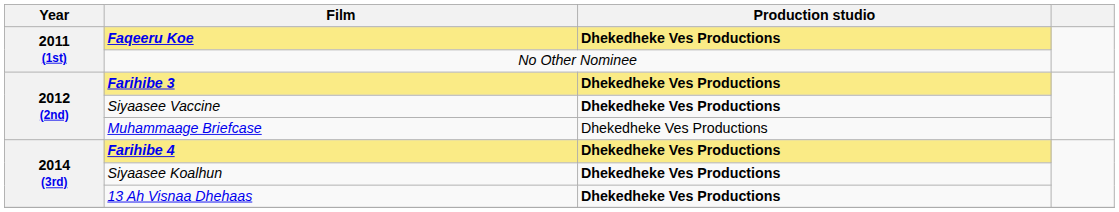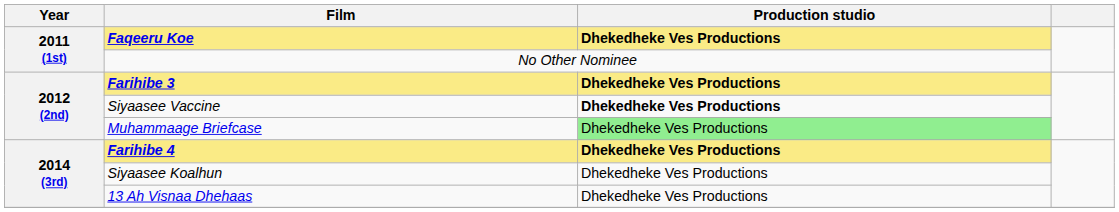(674, 128) no background -> (674, 128) lightgreen background
(681, 173) bold -> (674, 173) normal
(681, 196) bold -> (674, 196) normal
